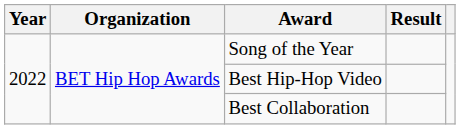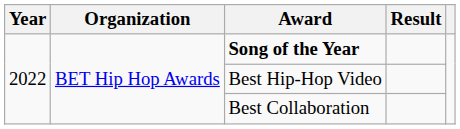(291, 49) normal -> (294, 49) bold
